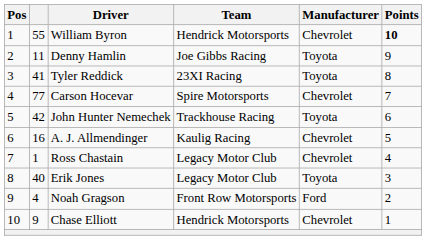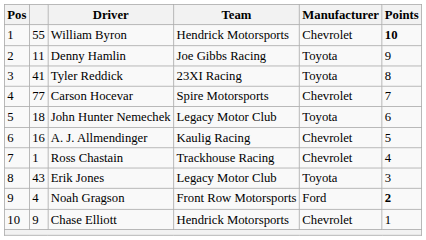(39, 116) 42 -> (39, 116) 18
(226, 116) Trackhouse Racing -> (227, 116) Legacy Motor Club
(227, 157) Legacy Motor Club -> (226, 157) Trackhouse Racing
(39, 178) 40 -> (39, 178) 43
(388, 198) normal -> (388, 198) bold
